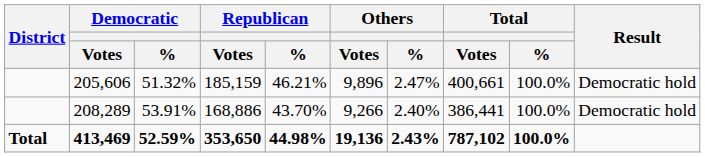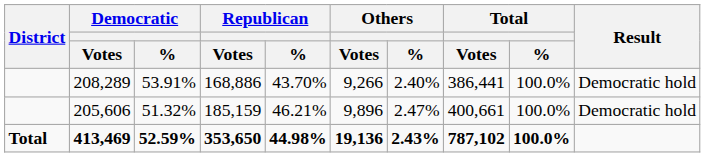rows swapped: (102, 82) <-> (102, 110)
